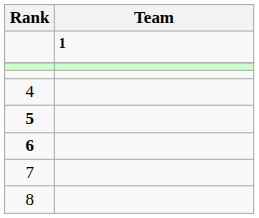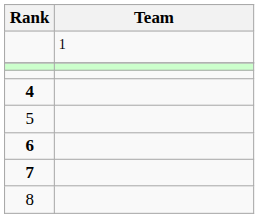(62, 47) bold -> (62, 43) normal
(30, 91) normal -> (30, 91) bold
(30, 118) bold -> (30, 118) normal
(30, 172) normal -> (30, 172) bold
